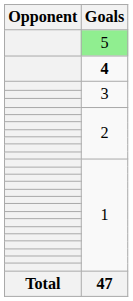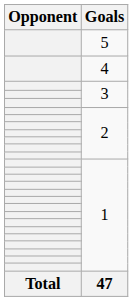(105, 42) lightgreen background -> (105, 42) no background
(105, 68) bold -> (105, 68) normal
